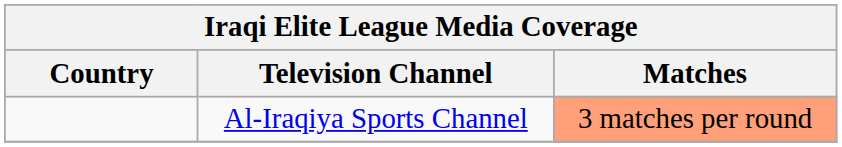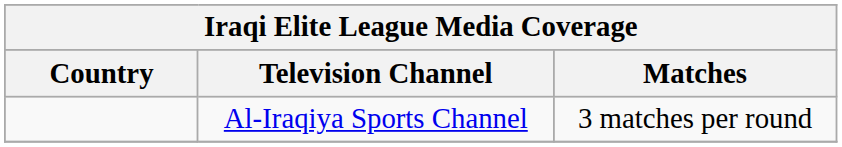(695, 118) lightsalmon background -> (695, 118) no background
